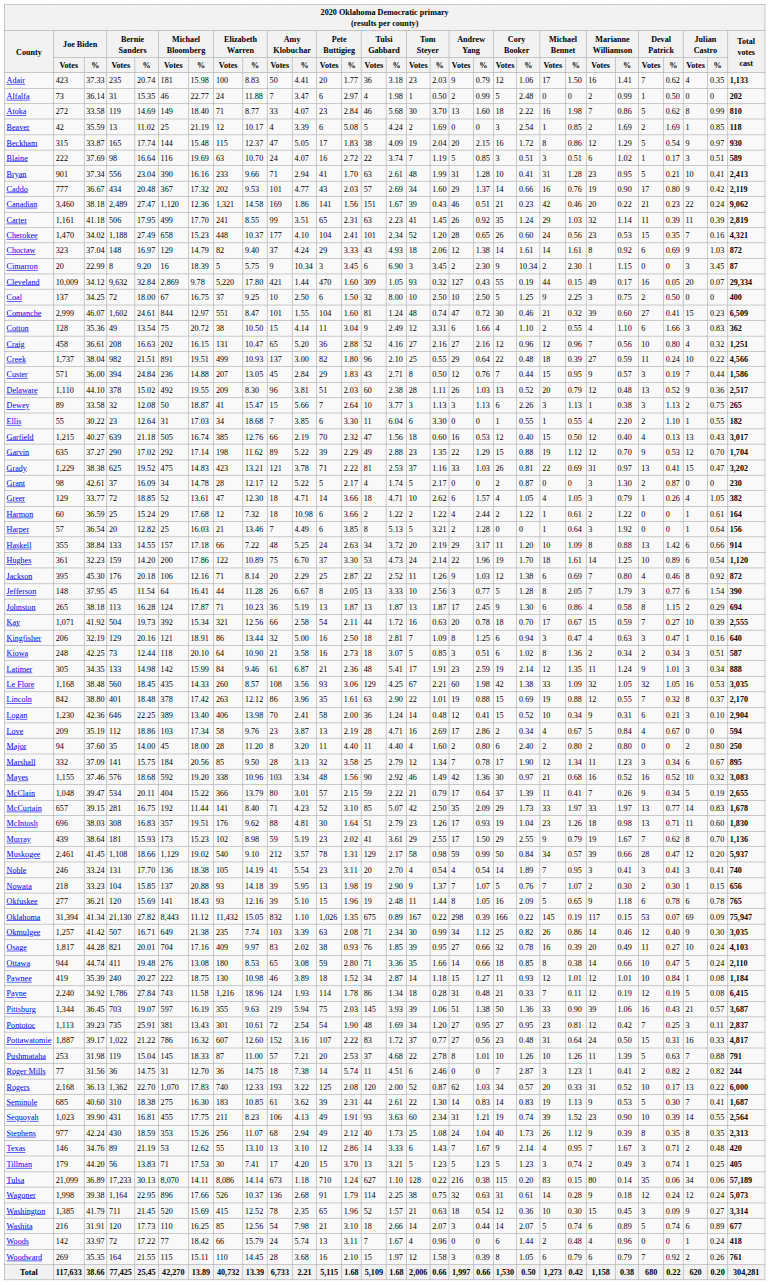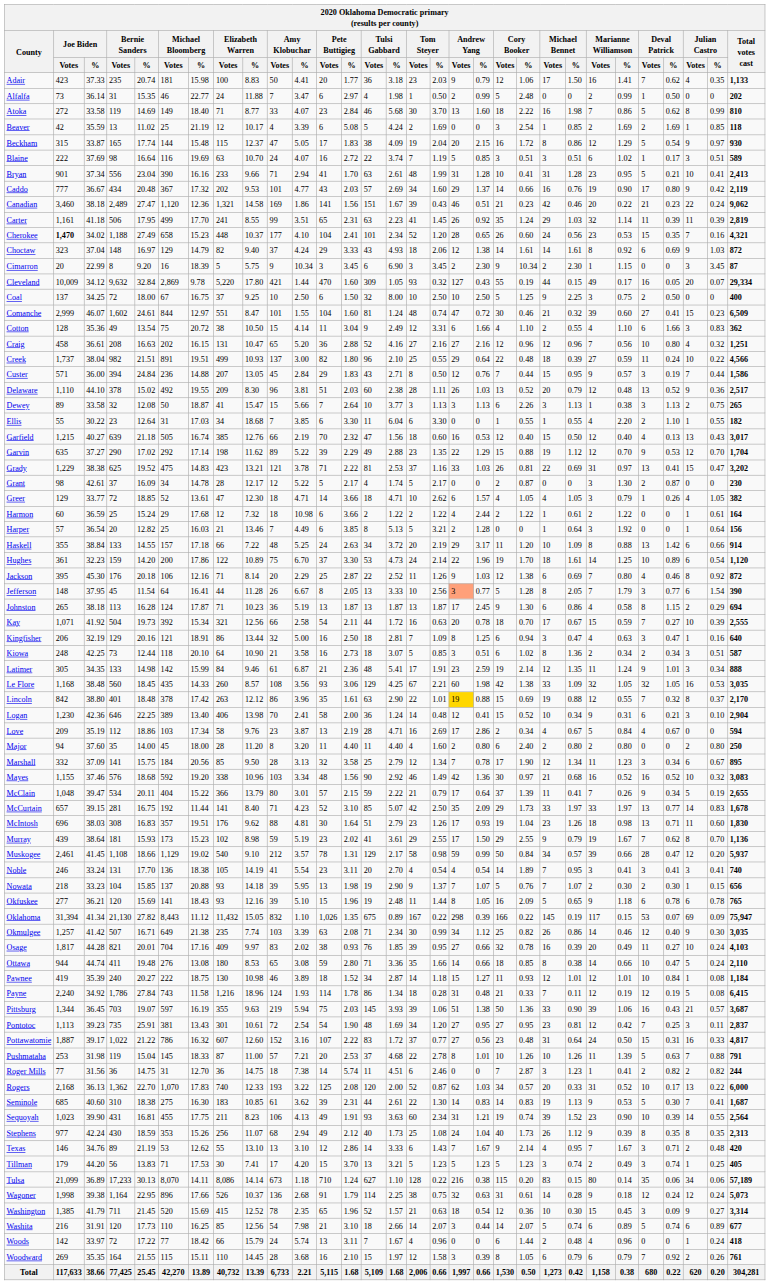(65, 236) normal -> (65, 235) bold
(453, 592) no background -> (453, 592) lightsalmon background
(455, 700) no background -> (455, 700) gold background
